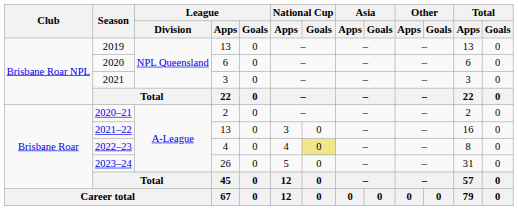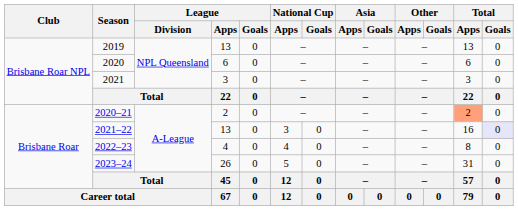(468, 113) no background -> (468, 113) lightsalmon background
(498, 130) no background -> (498, 130) lavender background
(319, 146) khaki background -> (319, 146) no background
